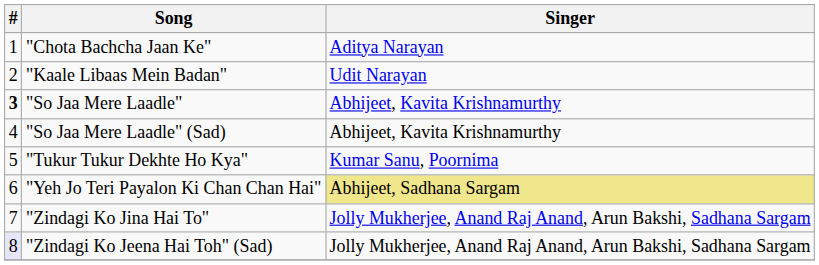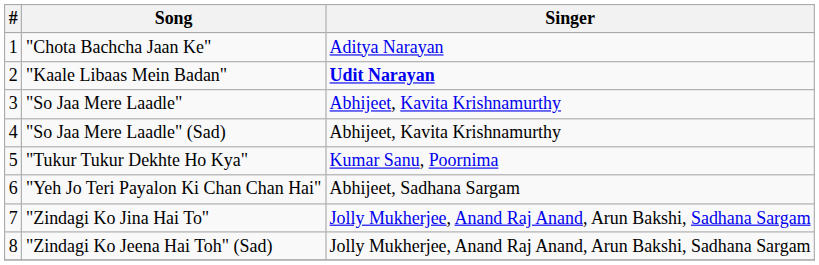(378, 75) normal -> (382, 75) bold
(13, 103) bold -> (13, 103) normal
(425, 189) khaki background -> (425, 189) no background
(13, 246) lavender background -> (13, 246) no background
